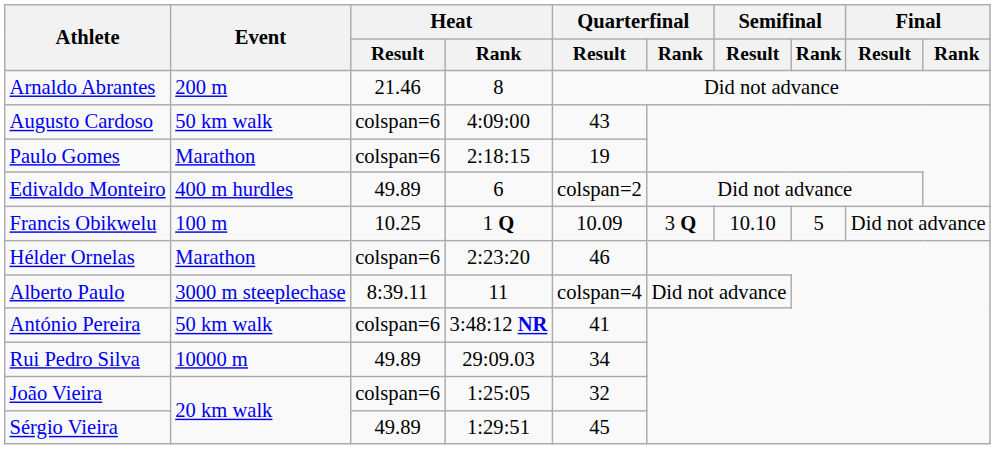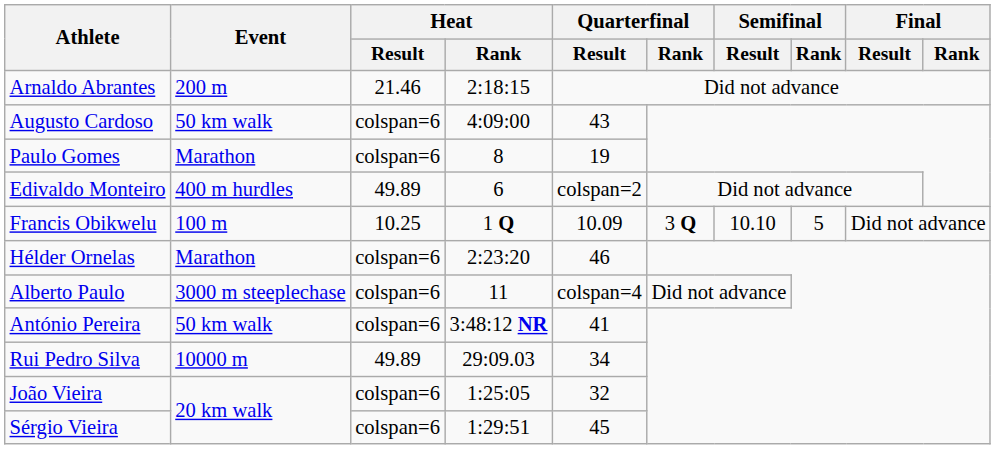(499, 87) 8 -> (499, 87) 2:18:15
(499, 155) 2:18:15 -> (499, 155) 8
(398, 291) 8:39.11 -> (398, 291) colspan=6
(398, 427) 49.89 -> (398, 427) colspan=6
